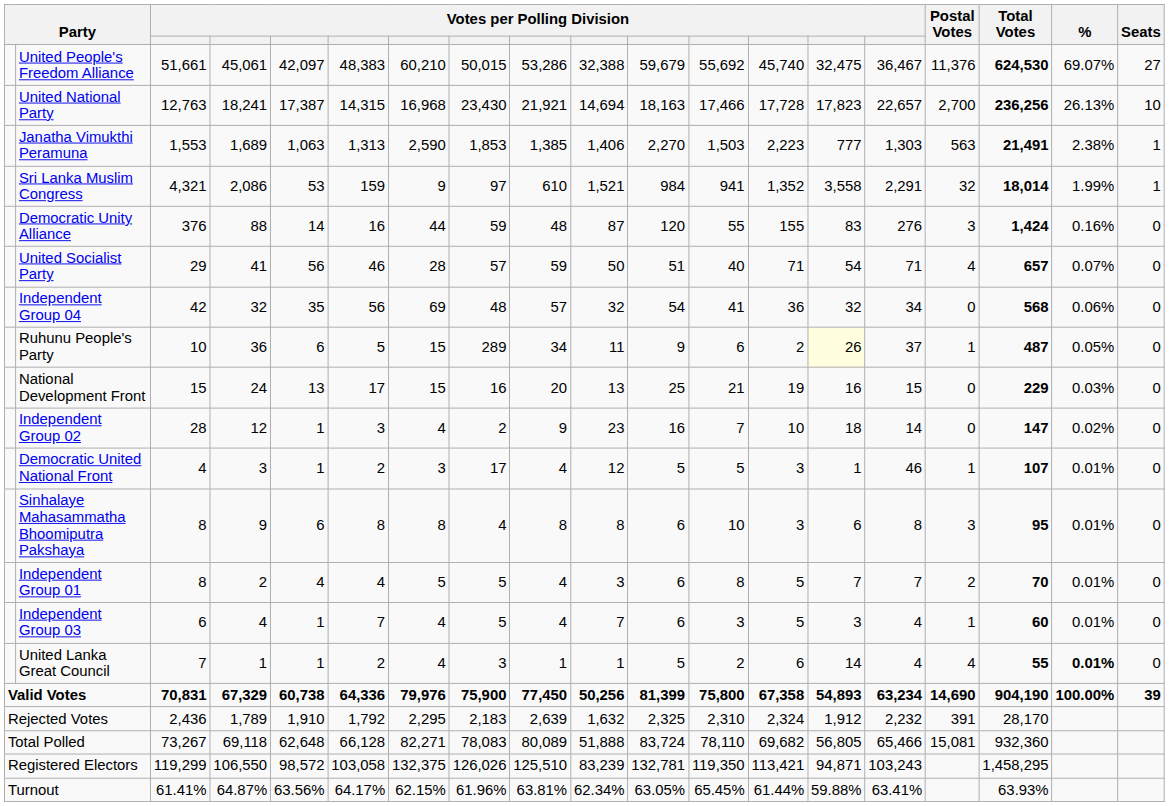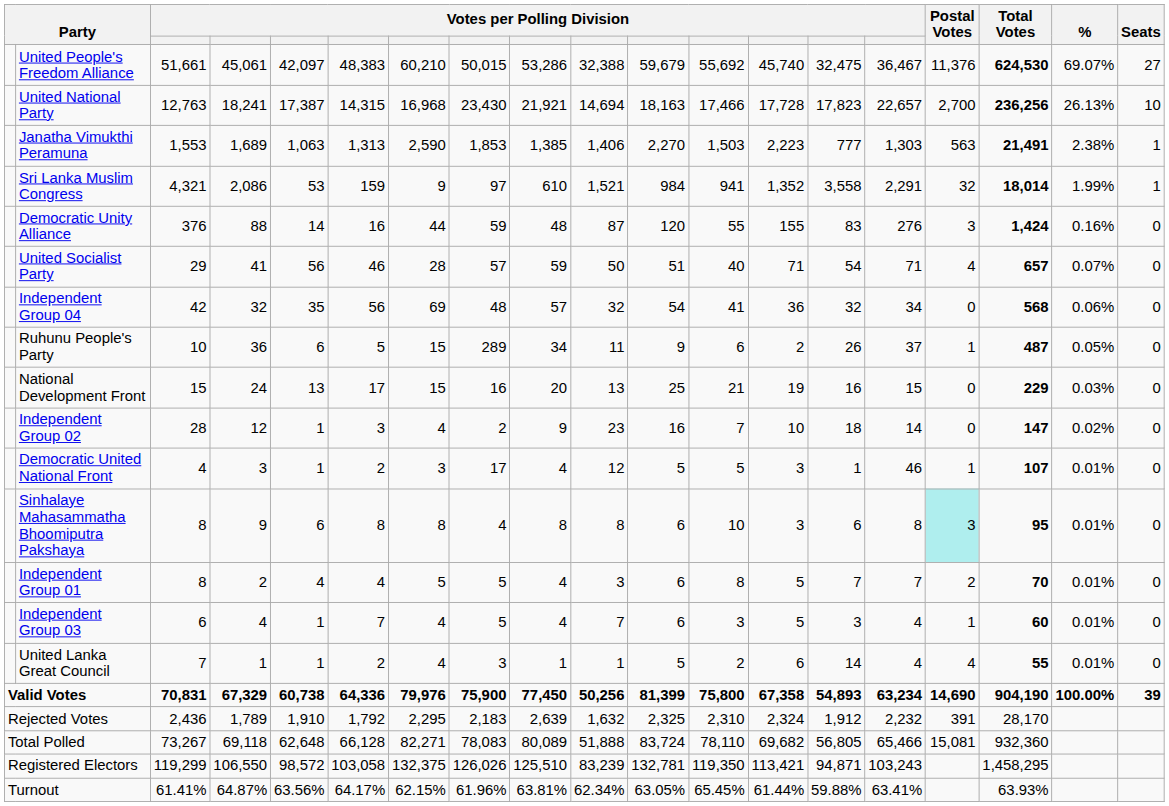(853, 347) lightyellow background -> (853, 347) no background
(971, 525) no background -> (971, 525) paleturquoise background
(1093, 663) bold -> (1093, 663) normal
